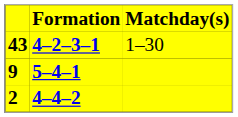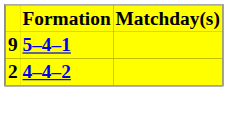- row: (18, 45)
